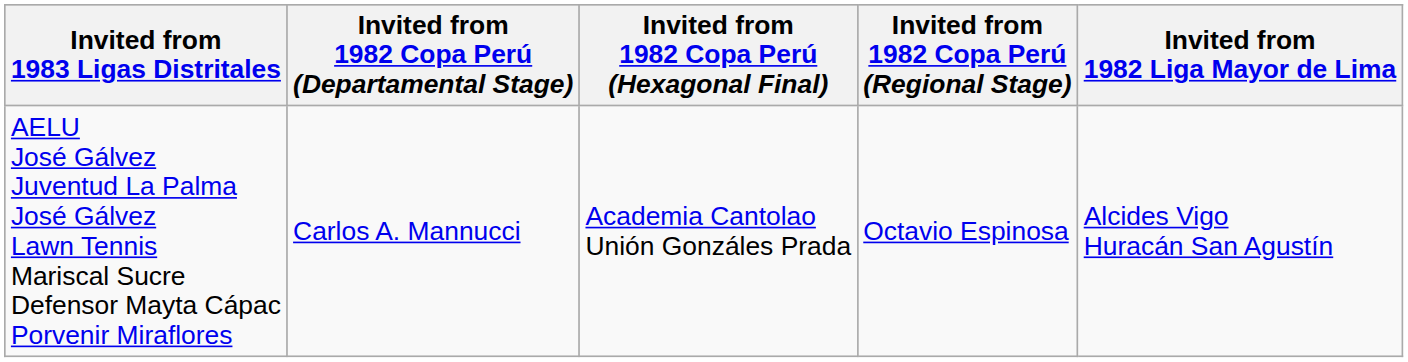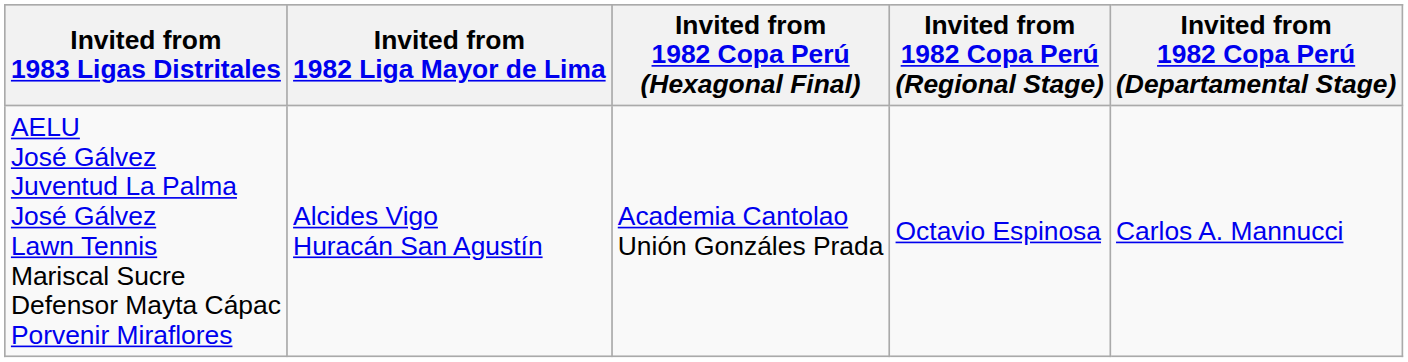columns swapped: (1240, 55) <-> (433, 55)
